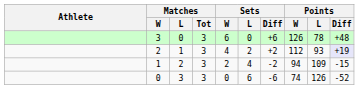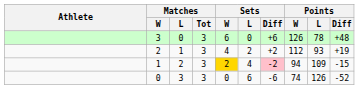(342, 51) lavender background -> (342, 51) no background
(227, 64) no background -> (227, 64) gold background
(273, 64) no background -> (273, 64) pink background
